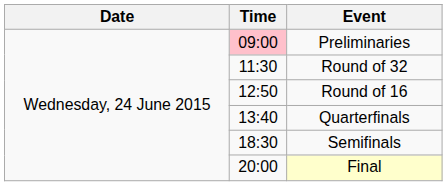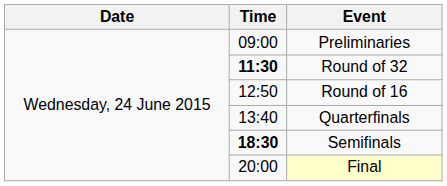(258, 42) pink background -> (258, 42) no background
(258, 67) normal -> (258, 67) bold
(258, 142) normal -> (258, 142) bold
